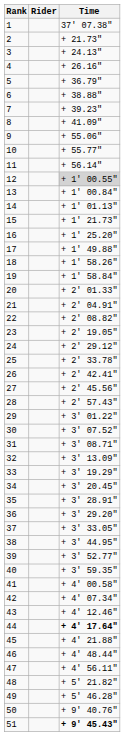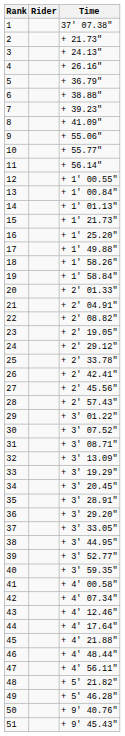(89, 179) lightgrey background -> (89, 179) no background
(89, 627) bold -> (89, 627) normal
(89, 724) bold -> (89, 724) normal
